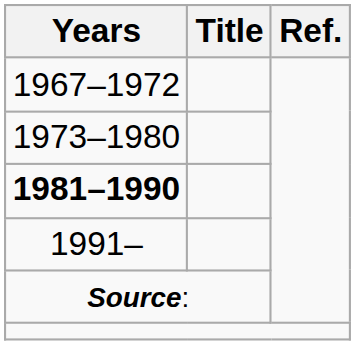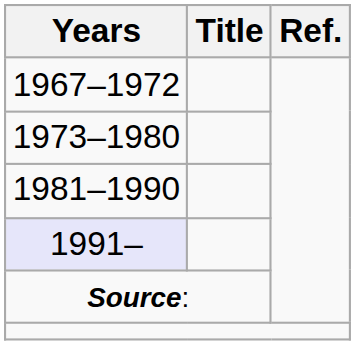(96, 190) bold -> (96, 190) normal
(96, 243) no background -> (96, 243) lavender background
